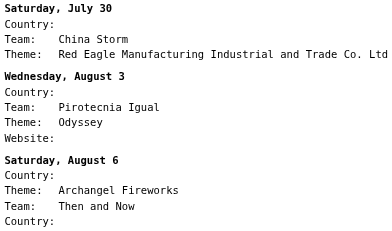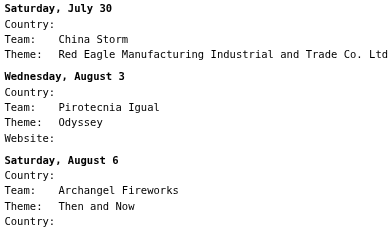(23, 191) Theme: -> (20, 191) Team:
(20, 206) Team: -> (23, 206) Theme:
